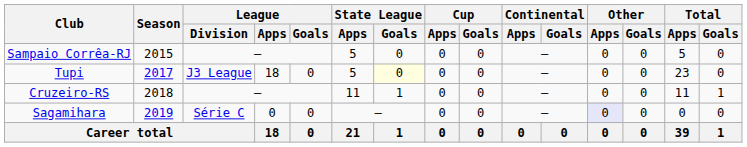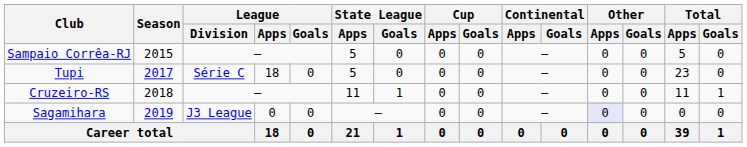(219, 73) J3 League -> (219, 73) Série C
(399, 73) lightyellow background -> (399, 73) no background
(219, 113) Série C -> (219, 113) J3 League
